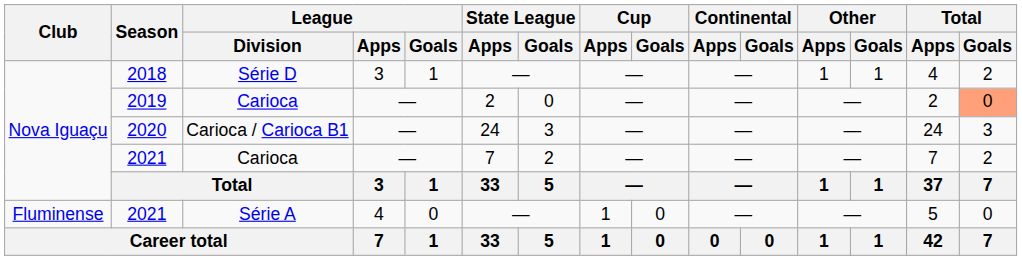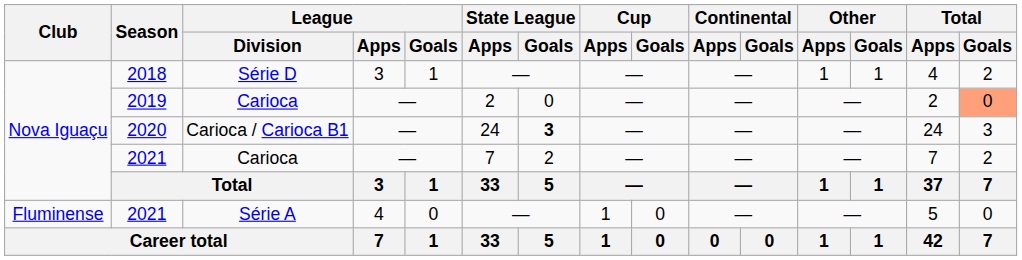(549, 130) normal -> (549, 130) bold
